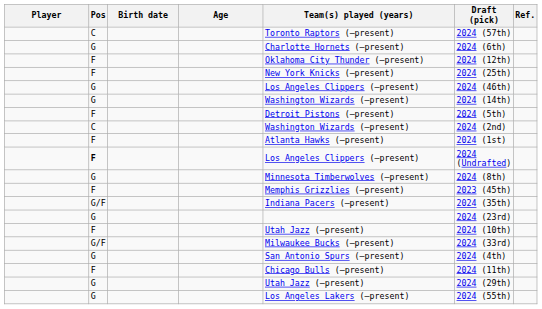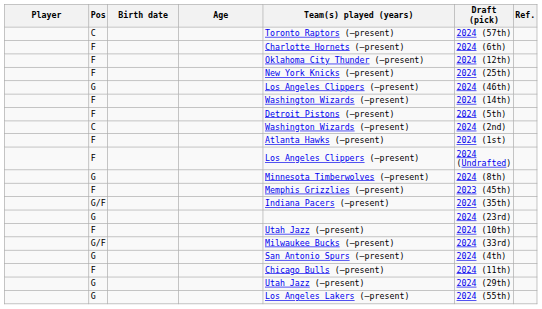(93, 47) G -> (93, 47) F
(93, 101) G -> (93, 101) F
(93, 159) bold -> (93, 159) normal
